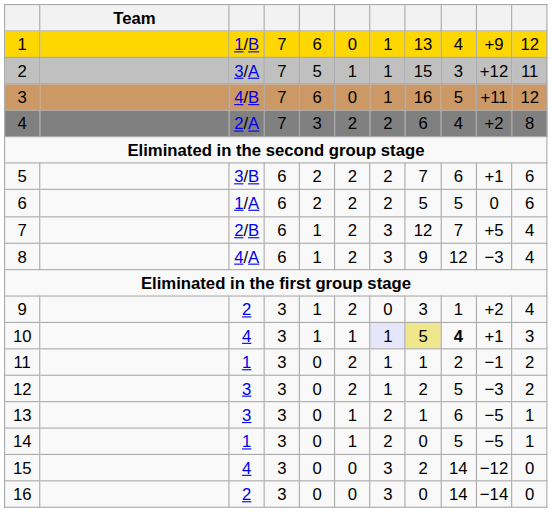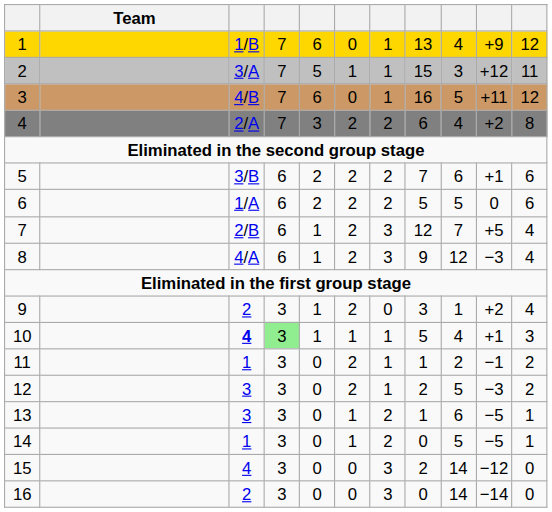(247, 336) normal -> (247, 336) bold
(282, 336) no background -> (282, 336) lightgreen background
(388, 336) lavender background -> (388, 336) no background
(423, 336) khaki background -> (423, 336) no background
(458, 336) bold -> (458, 336) normal
